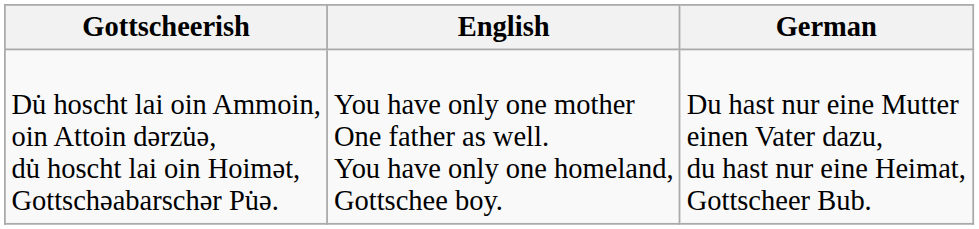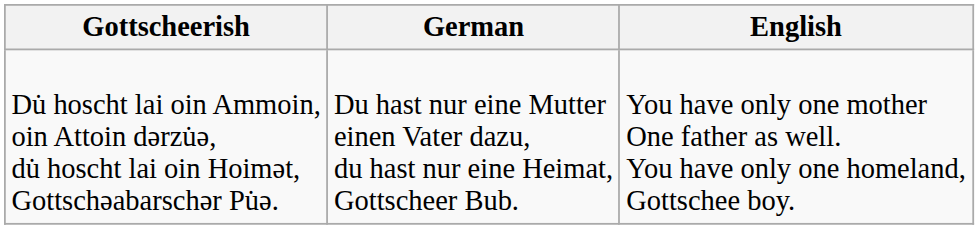columns swapped: (826, 27) <-> (504, 27)
